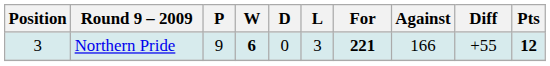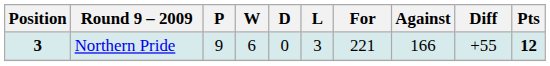(38, 45) normal -> (38, 45) bold
(252, 45) bold -> (252, 45) normal
(363, 45) bold -> (363, 45) normal
